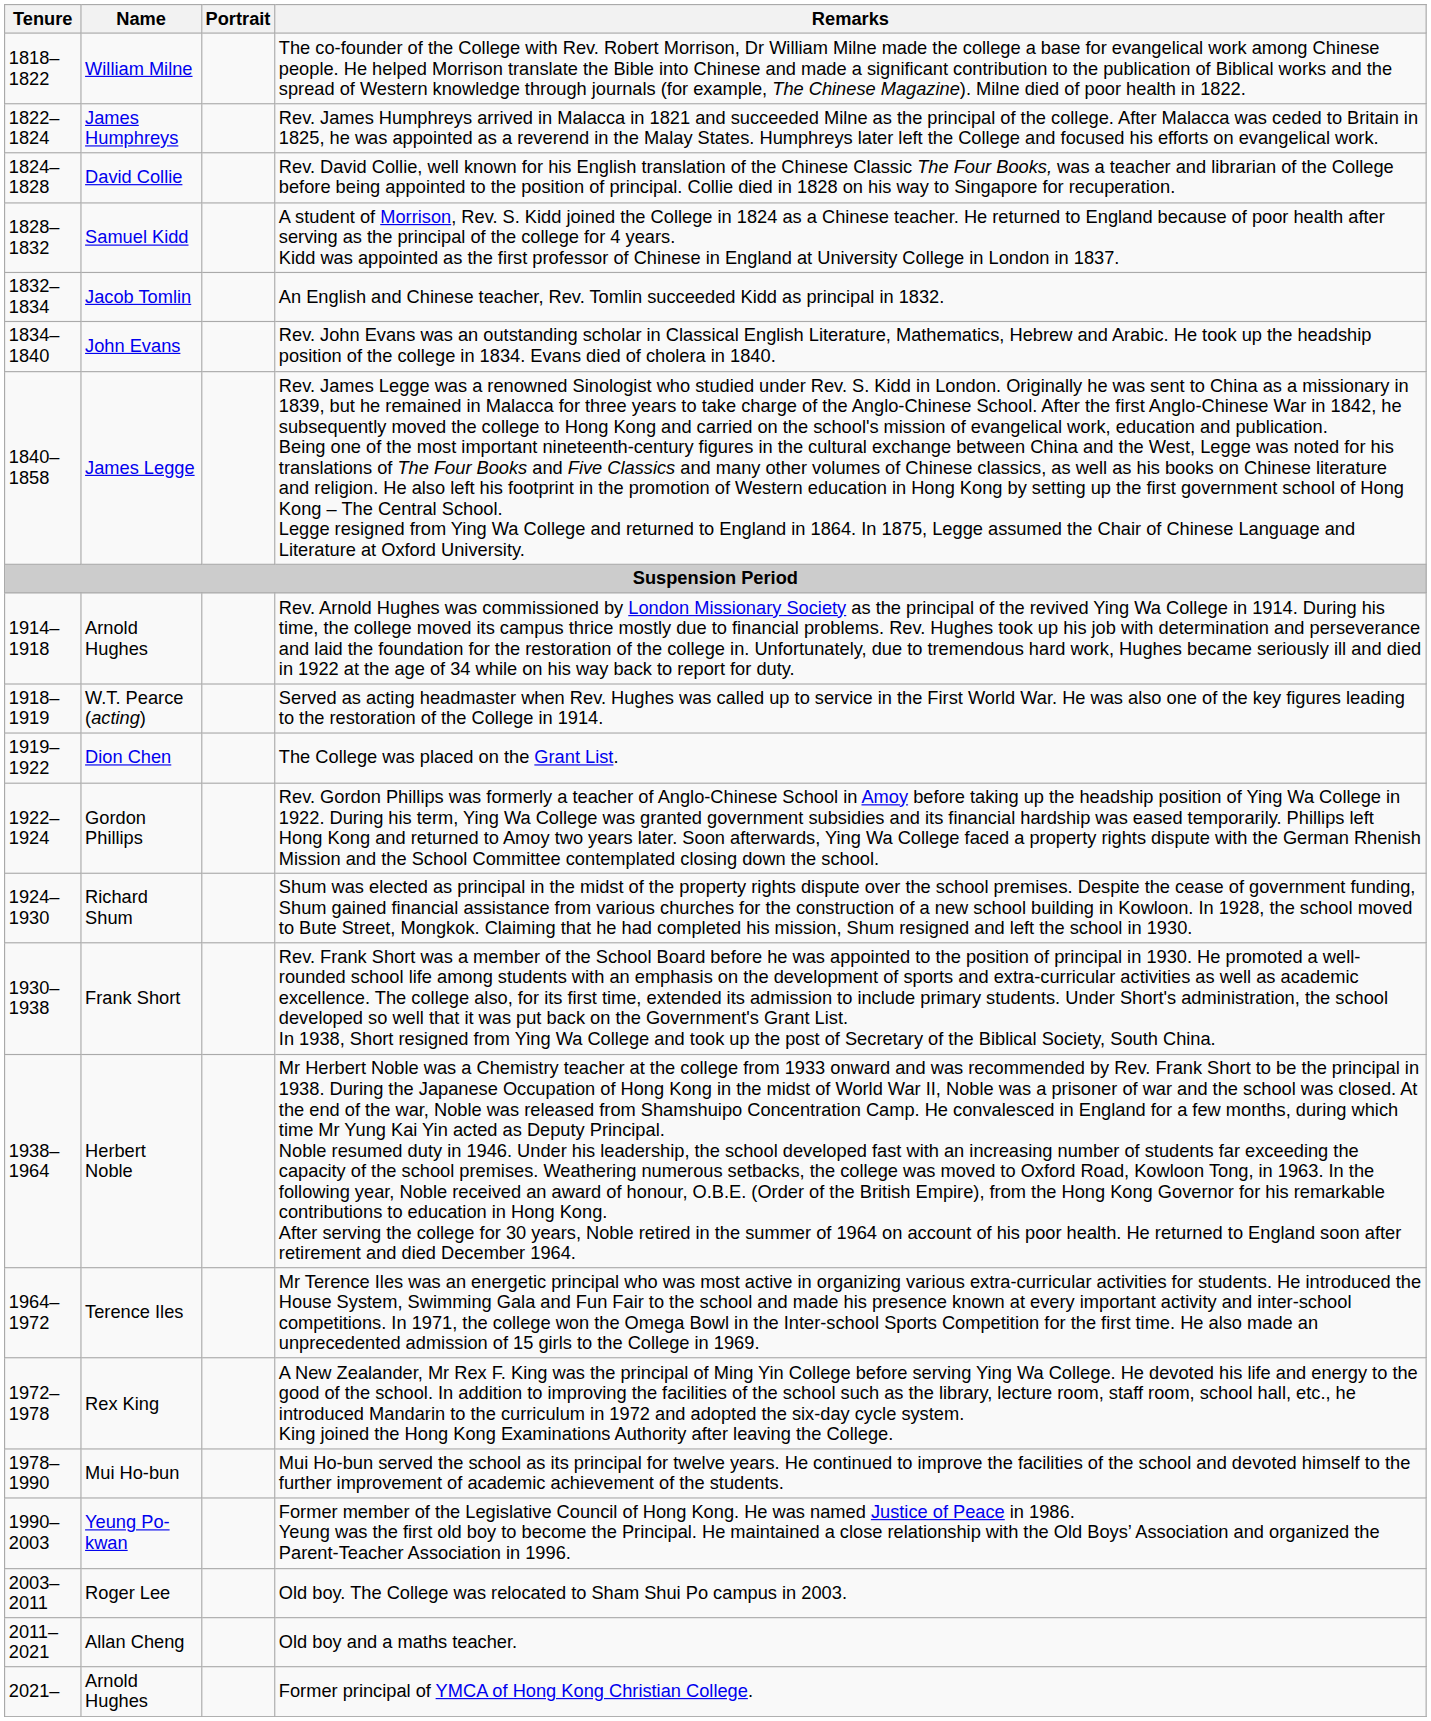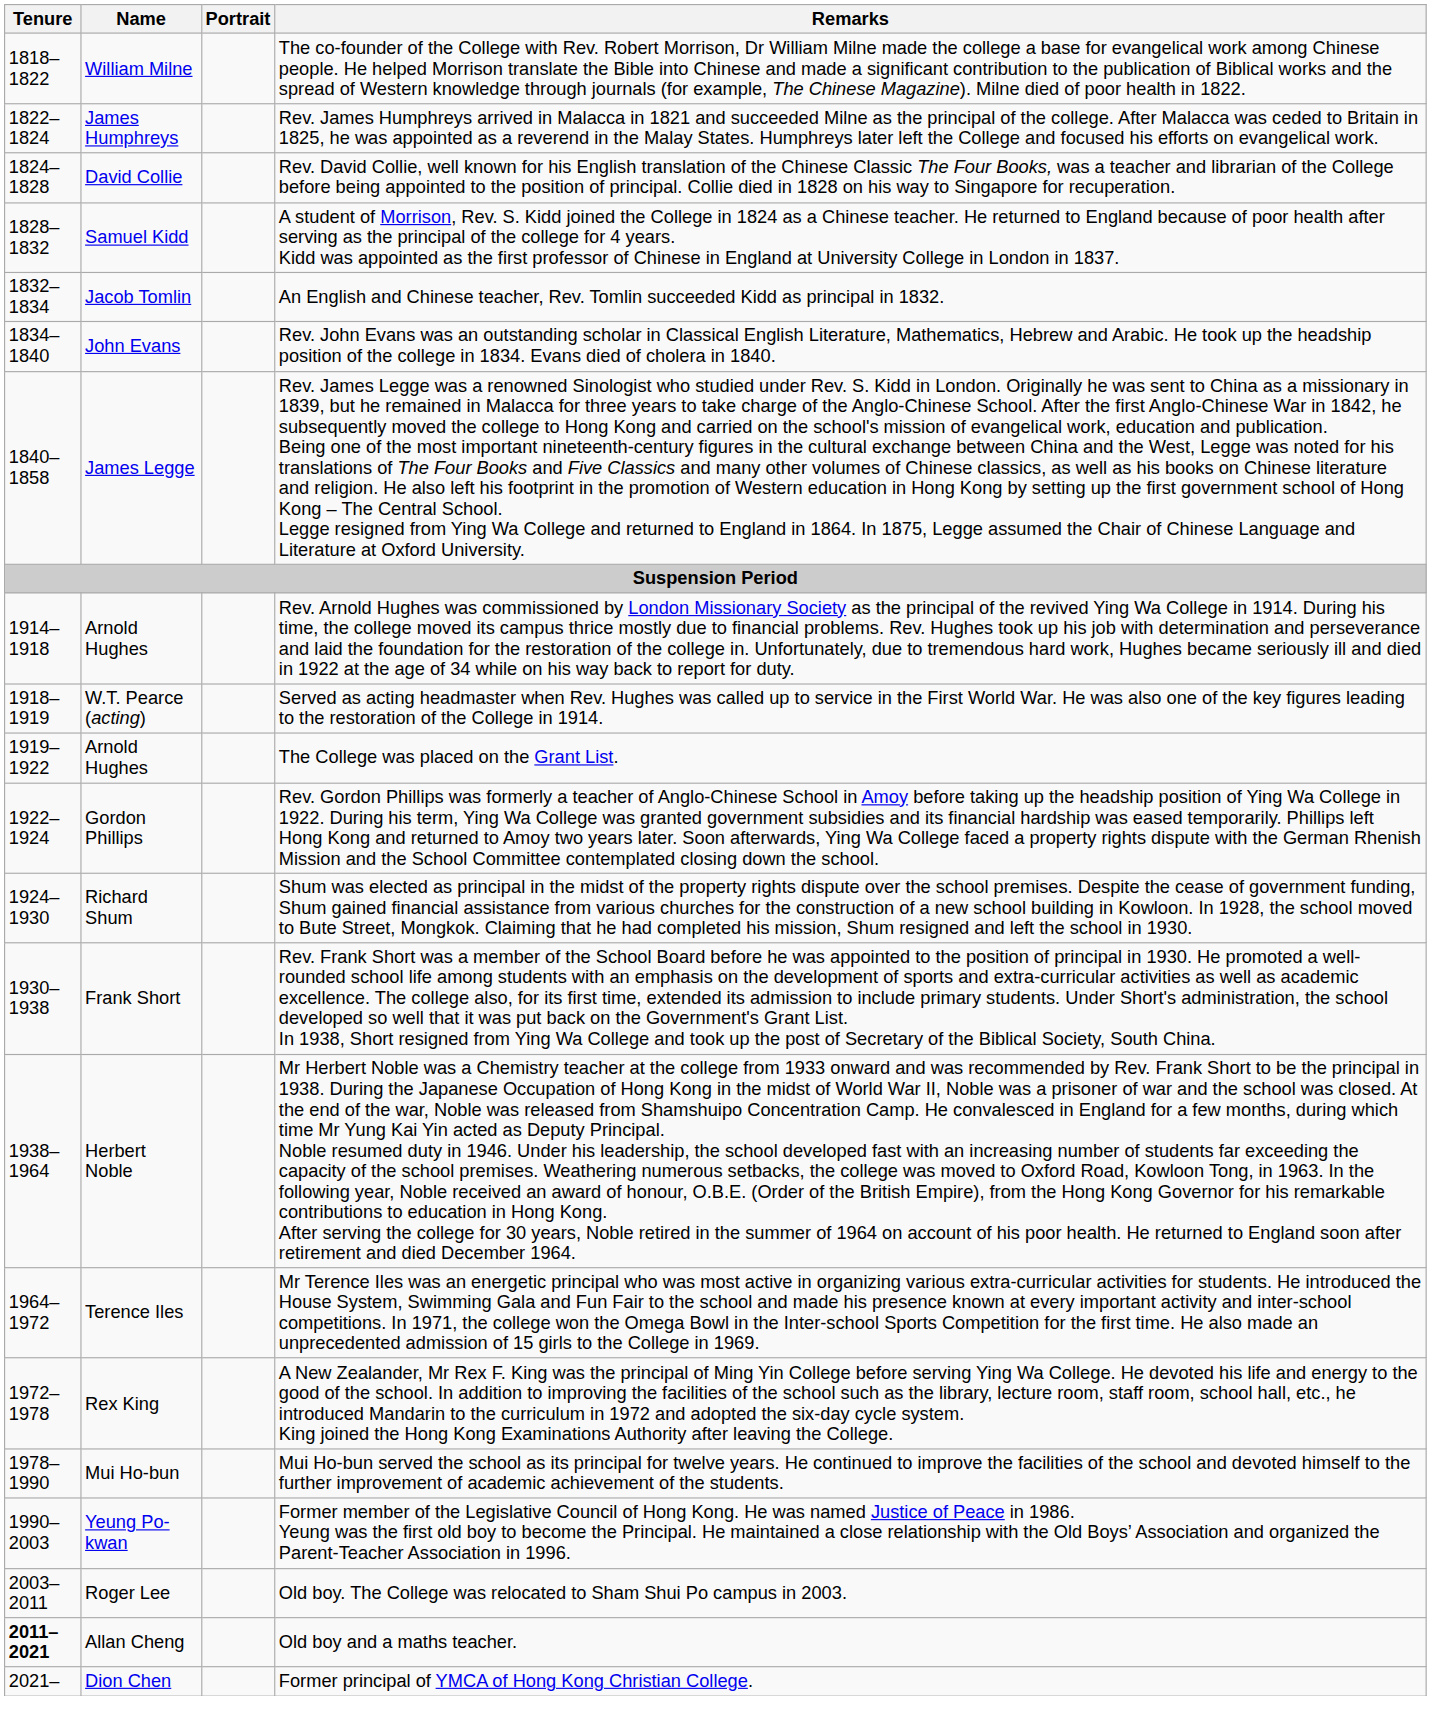(128, 757) Dion Chen -> (117, 757) Arnold Hughes
(33, 1642) normal -> (34, 1642) bold
(117, 1691) Arnold Hughes -> (128, 1681) Dion Chen
